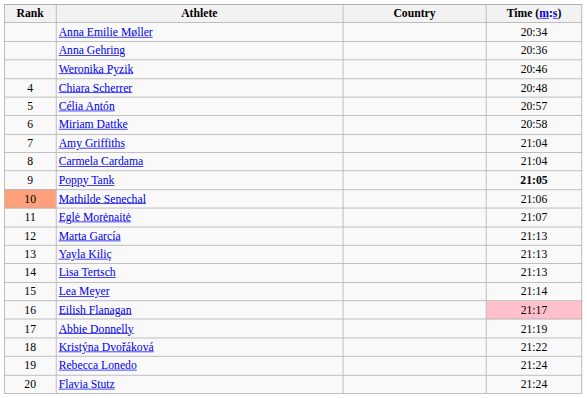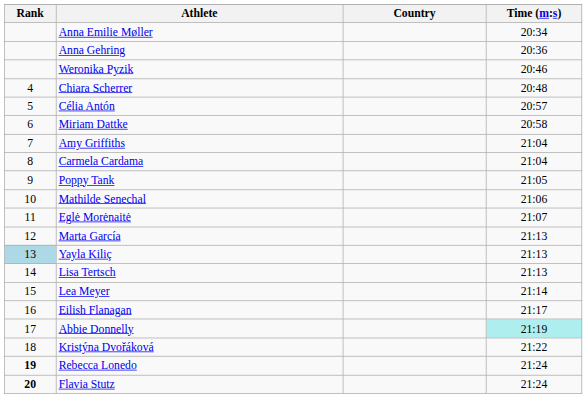(534, 180) bold -> (534, 180) normal
(30, 198) lightsalmon background -> (30, 198) no background
(30, 254) no background -> (30, 254) lightblue background
(534, 310) pink background -> (534, 310) no background
(534, 328) no background -> (534, 328) paleturquoise background
(30, 365) normal -> (30, 365) bold
(30, 384) normal -> (30, 384) bold
